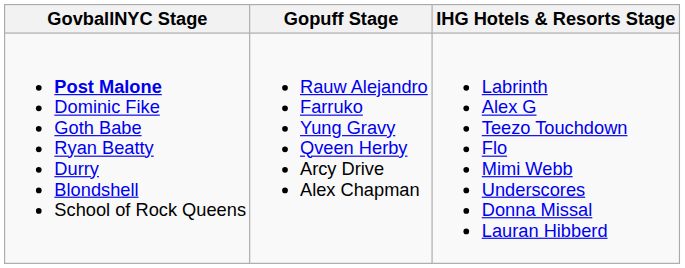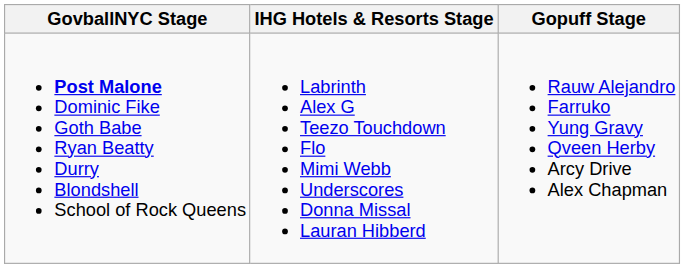columns swapped: (341, 18) <-> (556, 18)
